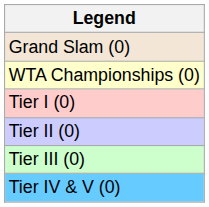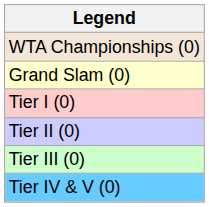(69, 46) Grand Slam (0) -> (104, 46) WTA Championships (0)
(104, 74) WTA Championships (0) -> (69, 74) Grand Slam (0)
